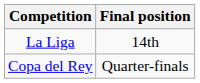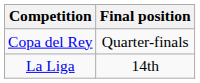rows swapped: (50, 41) <-> (50, 66)
